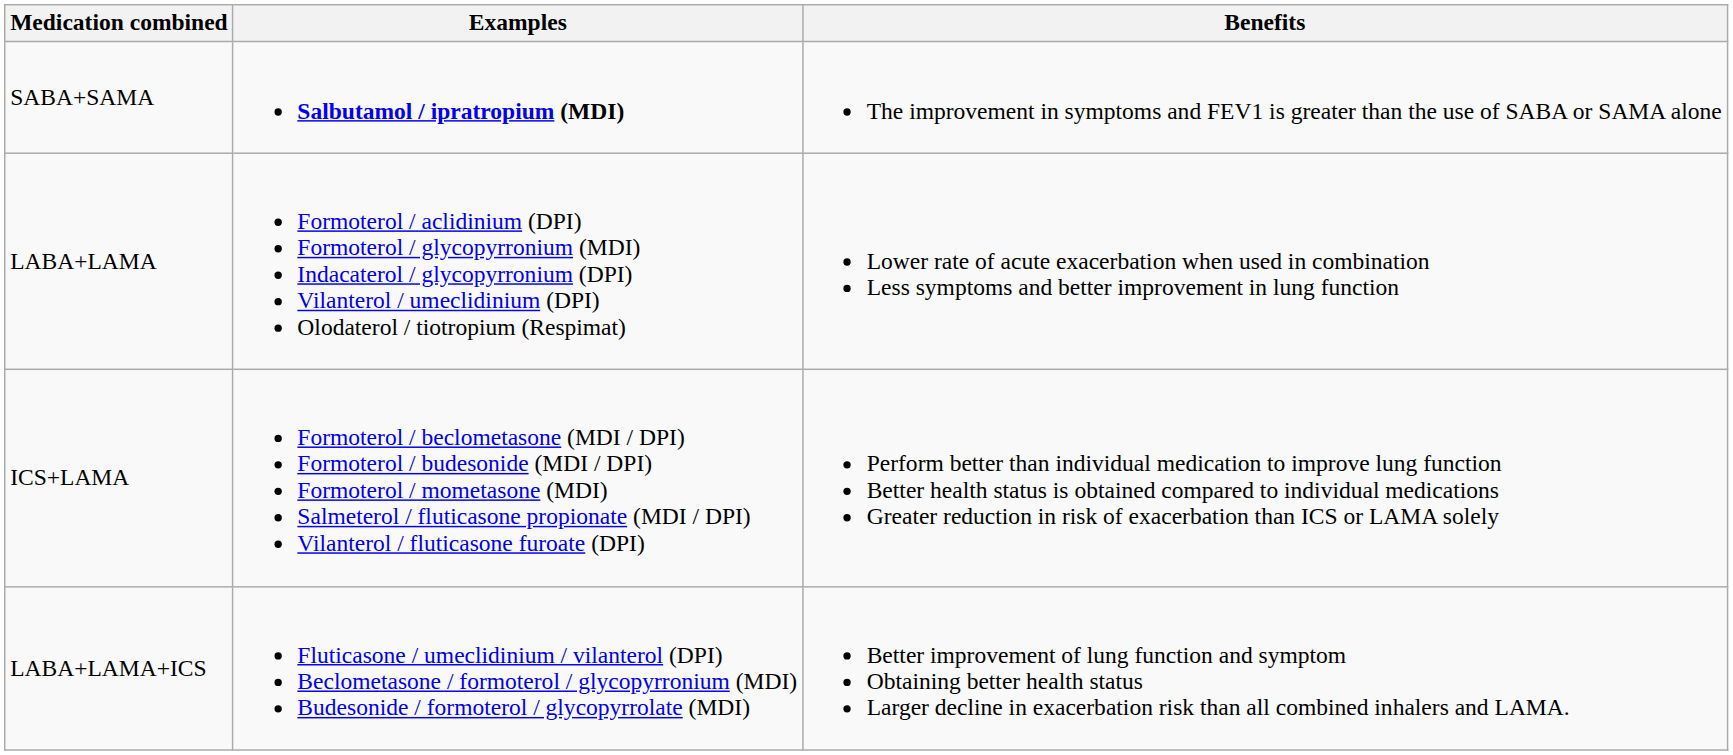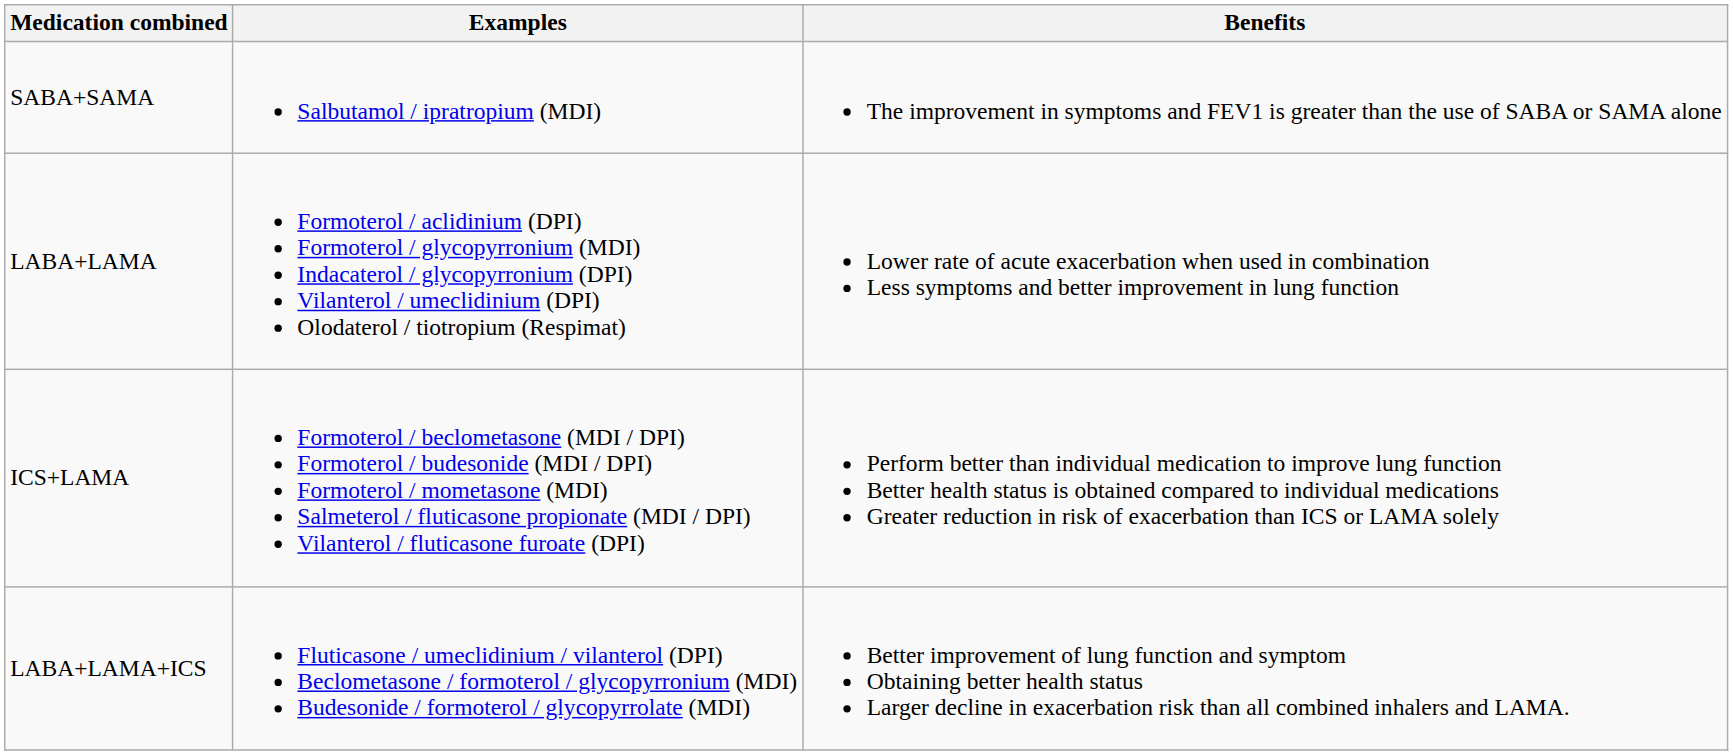(518, 111) bold -> (518, 111) normal
